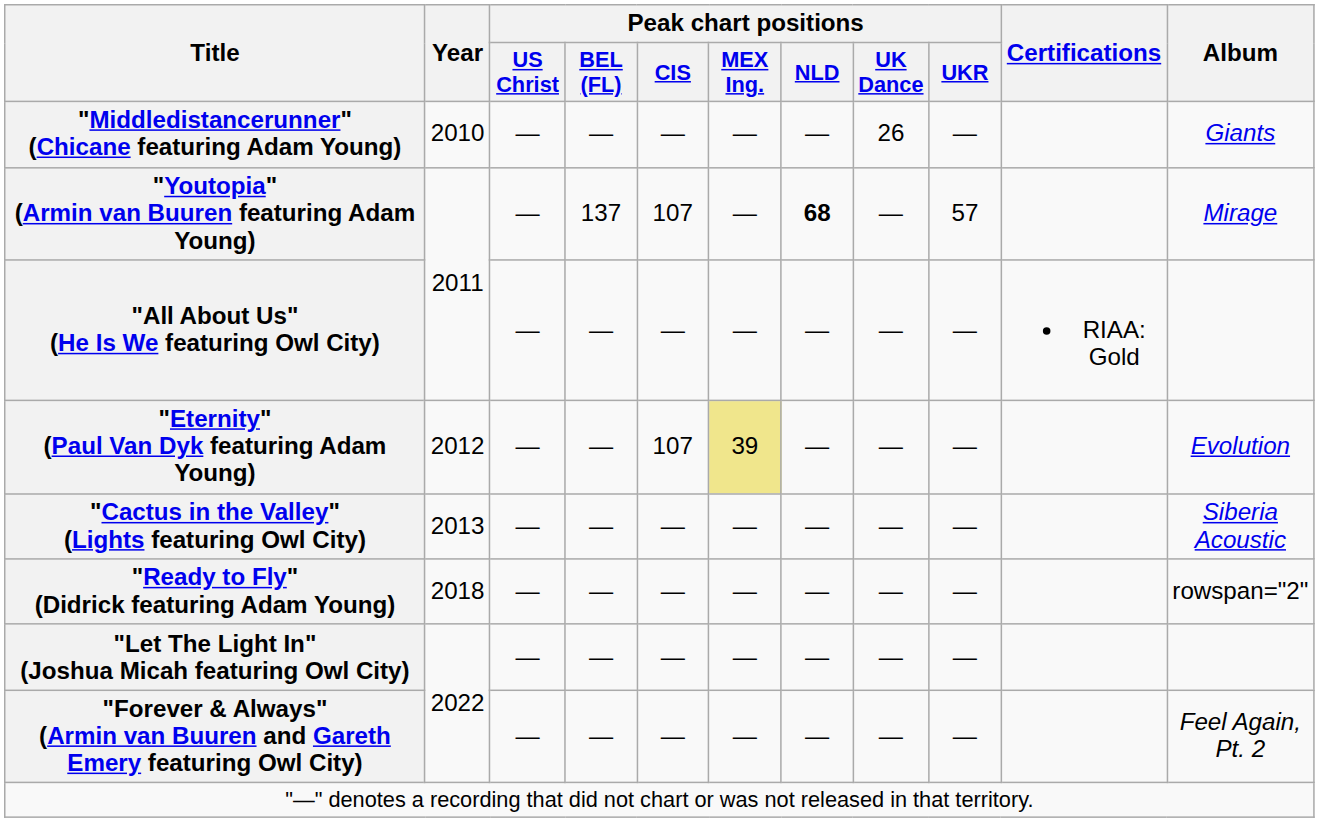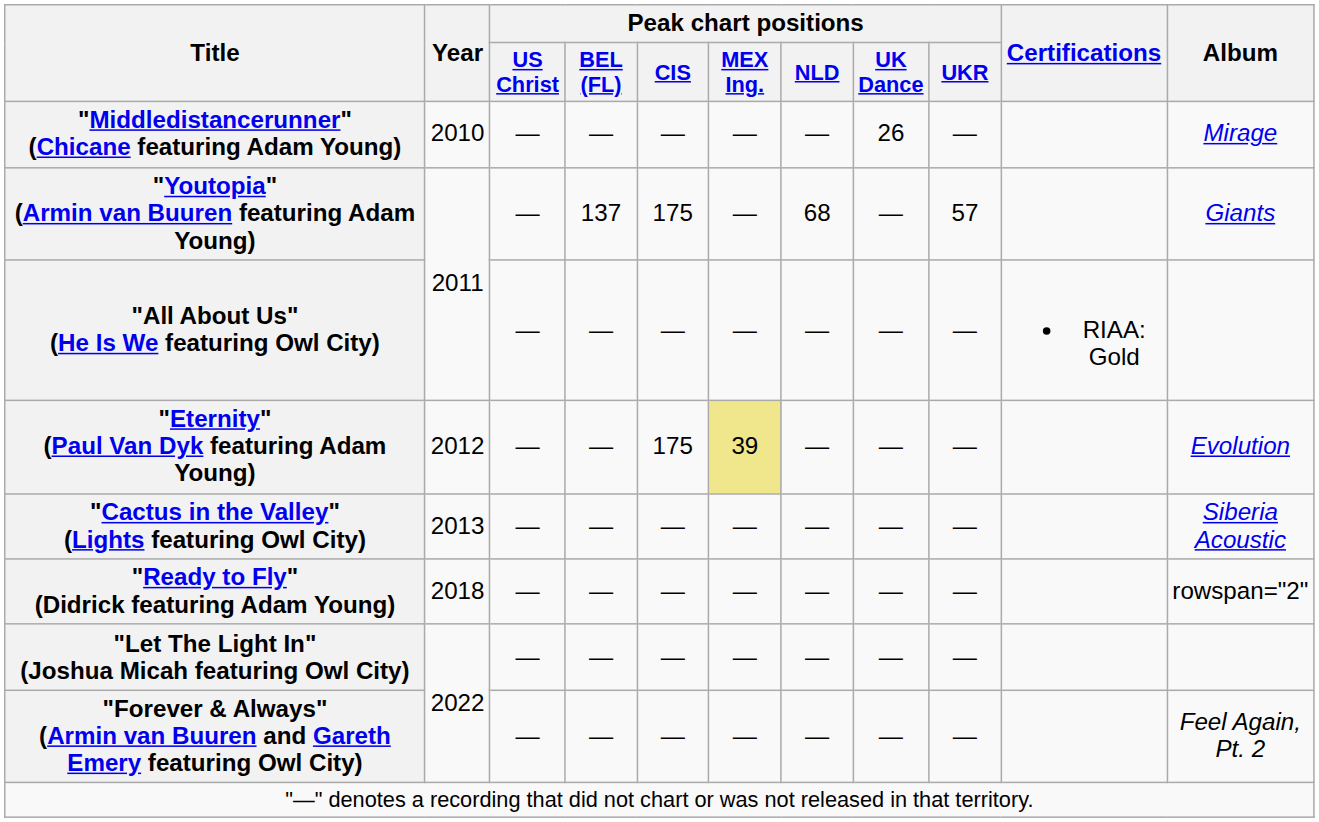(1240, 134) Giants -> (1240, 134) Mirage
(673, 213) 107 -> (673, 213) 175
(817, 213) bold -> (817, 213) normal
(1240, 213) Mirage -> (1240, 213) Giants
(673, 446) 107 -> (673, 446) 175
